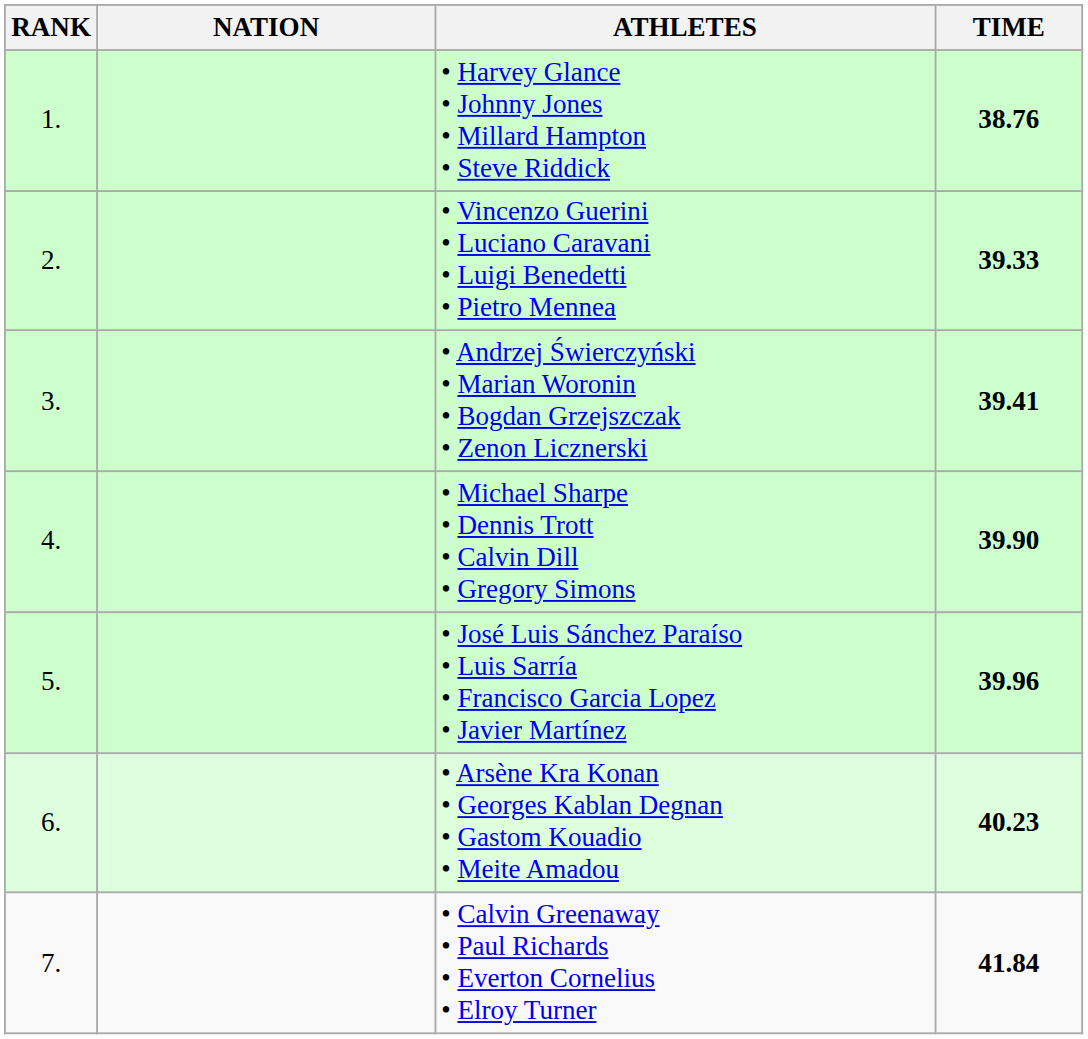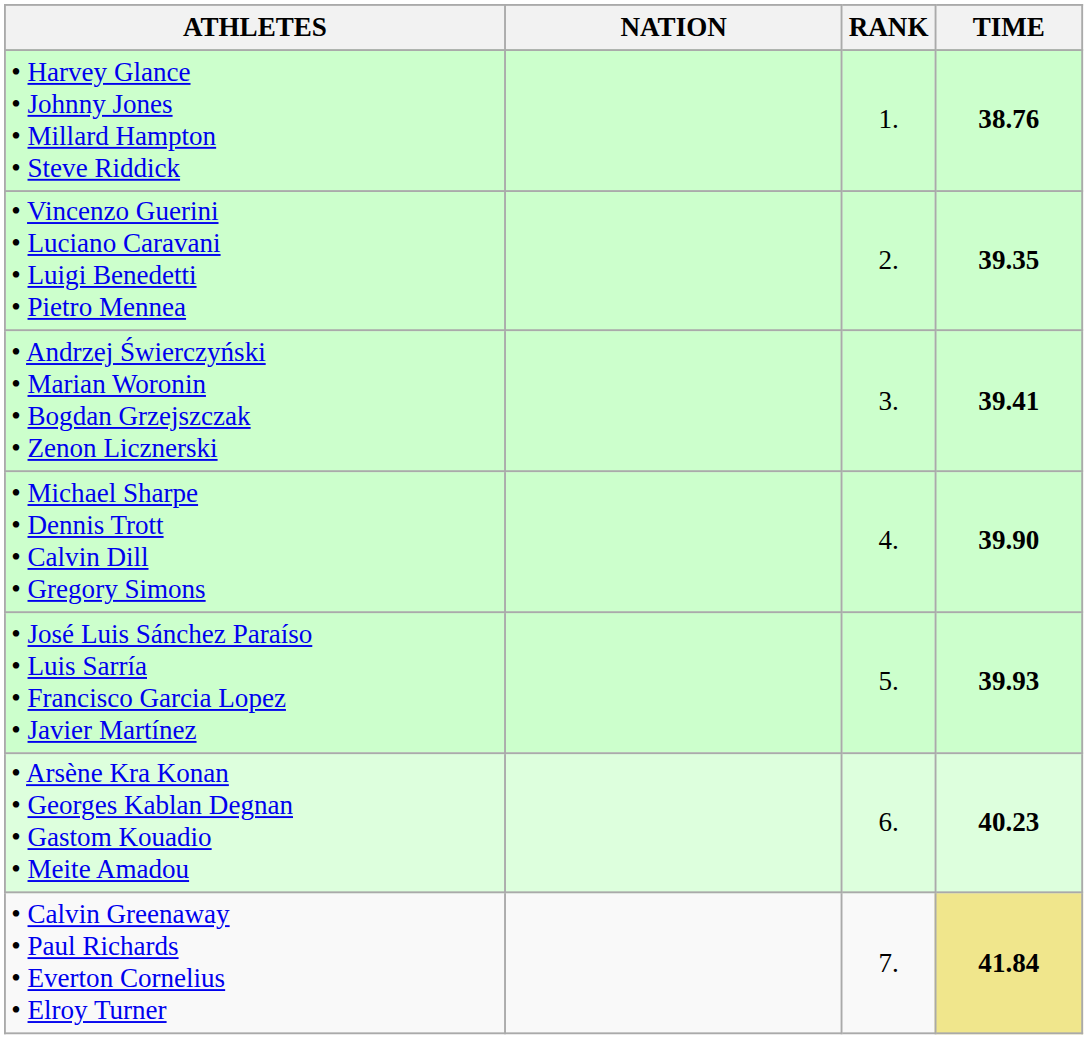columns swapped: (51, 27) <-> (685, 27)
(1009, 260) 39.33 -> (1009, 260) 39.35
(1009, 681) 39.96 -> (1009, 681) 39.93
(1009, 962) no background -> (1009, 962) khaki background
